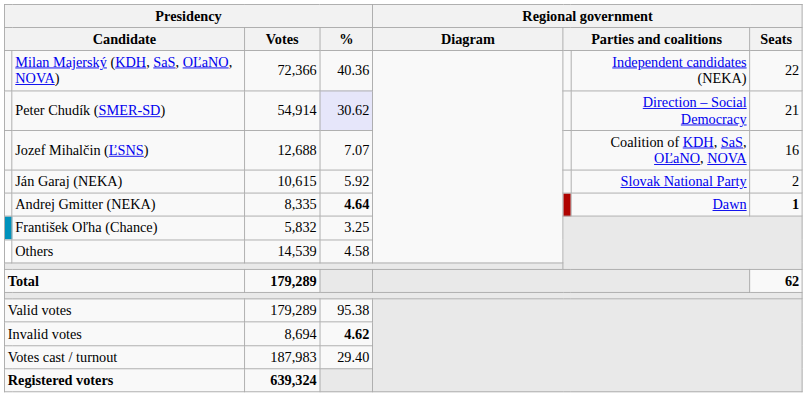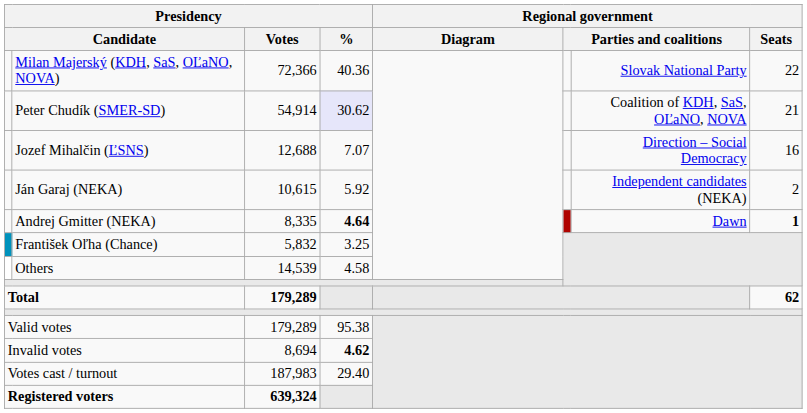(679, 70) Independent candidates (NEKA) -> (684, 70) Slovak National Party
(695, 109) Direction – Social Democracy -> (679, 109) Coalition of KDH, SaS, OĽaNO, NOVA
(679, 149) Coalition of KDH, SaS, OĽaNO, NOVA -> (695, 149) Direction – Social Democracy
(684, 181) Slovak National Party -> (679, 189) Independent candidates (NEKA)
